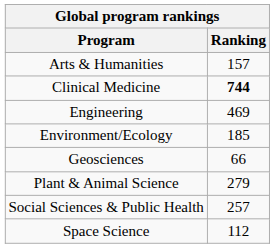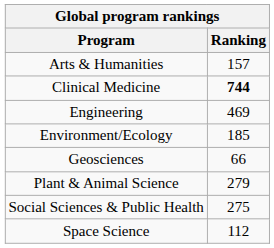(238, 207) 257 -> (238, 207) 275
